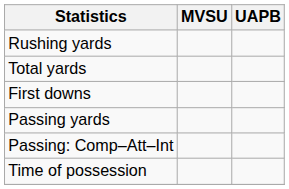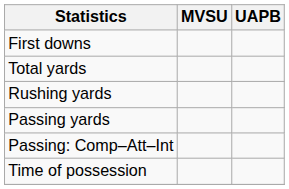rows swapped: (50, 94) <-> (60, 43)
